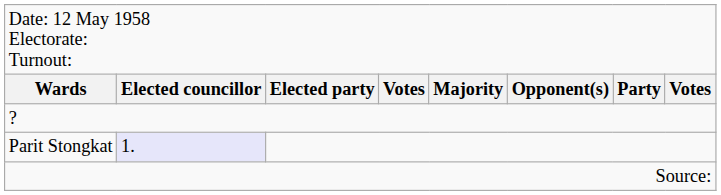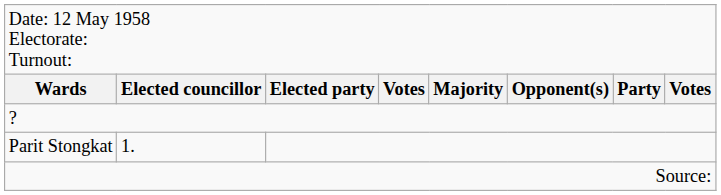(128, 146) lavender background -> (128, 146) no background
